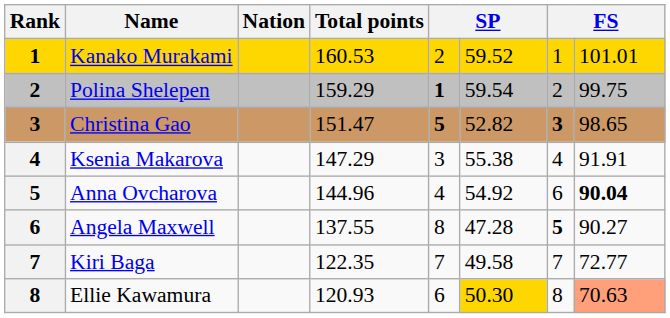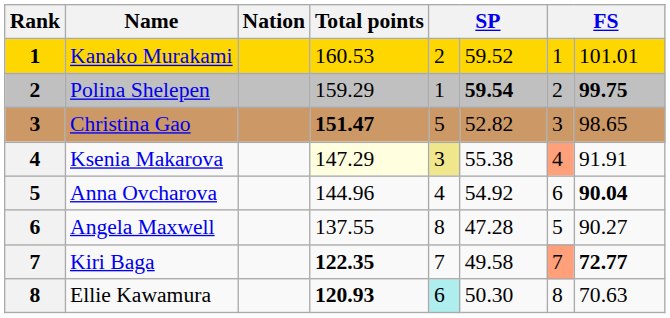(439, 90) bold -> (439, 90) normal
(489, 90) normal -> (489, 90) bold
(603, 90) normal -> (603, 90) bold
(345, 124) normal -> (345, 124) bold
(439, 124) bold -> (439, 124) normal
(557, 124) bold -> (557, 124) normal
(345, 158) no background -> (345, 158) lightyellow background
(439, 158) no background -> (439, 158) khaki background
(557, 158) no background -> (557, 158) lightsalmon background
(557, 227) bold -> (557, 227) normal
(345, 261) normal -> (345, 261) bold
(557, 261) no background -> (557, 261) lightsalmon background
(603, 261) normal -> (603, 261) bold
(345, 295) normal -> (345, 295) bold
(439, 295) no background -> (439, 295) paleturquoise background
(489, 295) gold background -> (489, 295) no background
(603, 295) lightsalmon background -> (603, 295) no background
